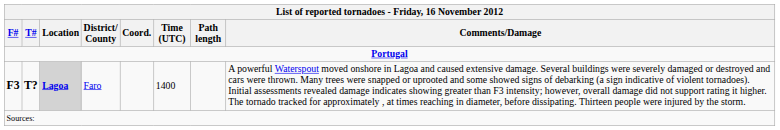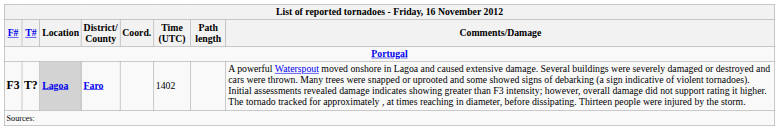(93, 86) normal -> (94, 86) bold
(166, 86) 1400 -> (166, 86) 1402
